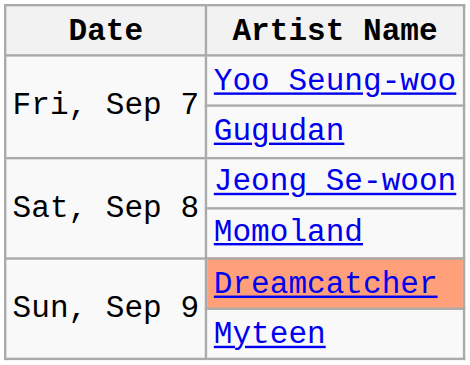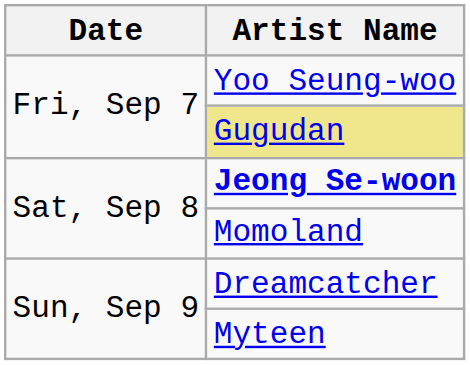(279, 132) no background -> (279, 132) khaki background
(335, 182) normal -> (335, 182) bold
(326, 284) lightsalmon background -> (326, 284) no background
